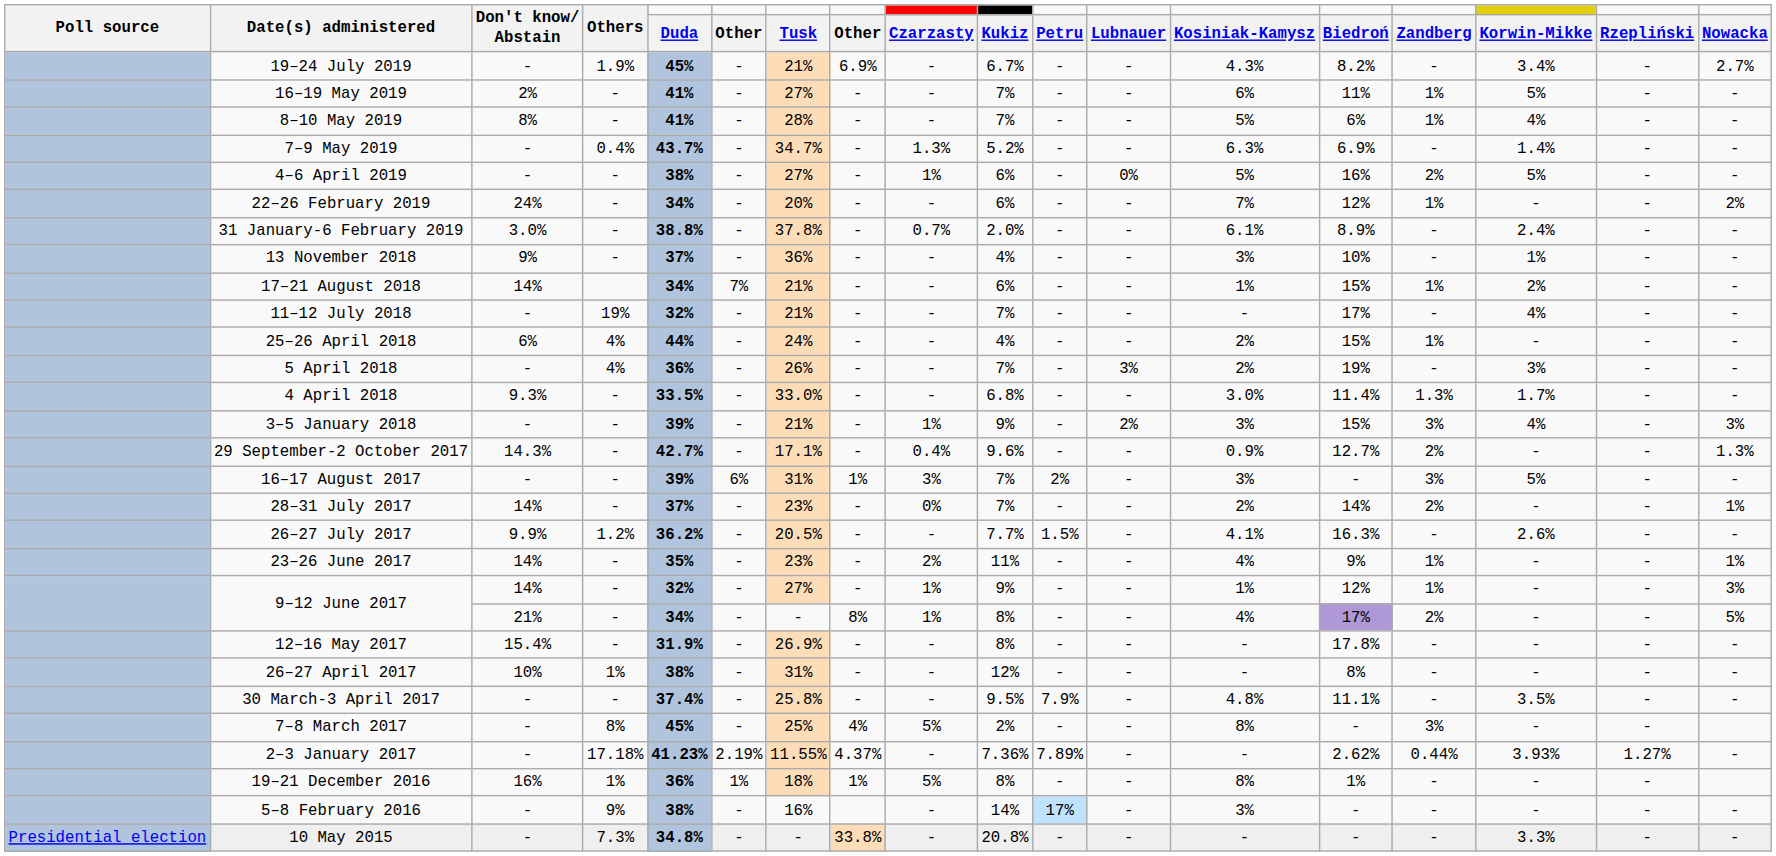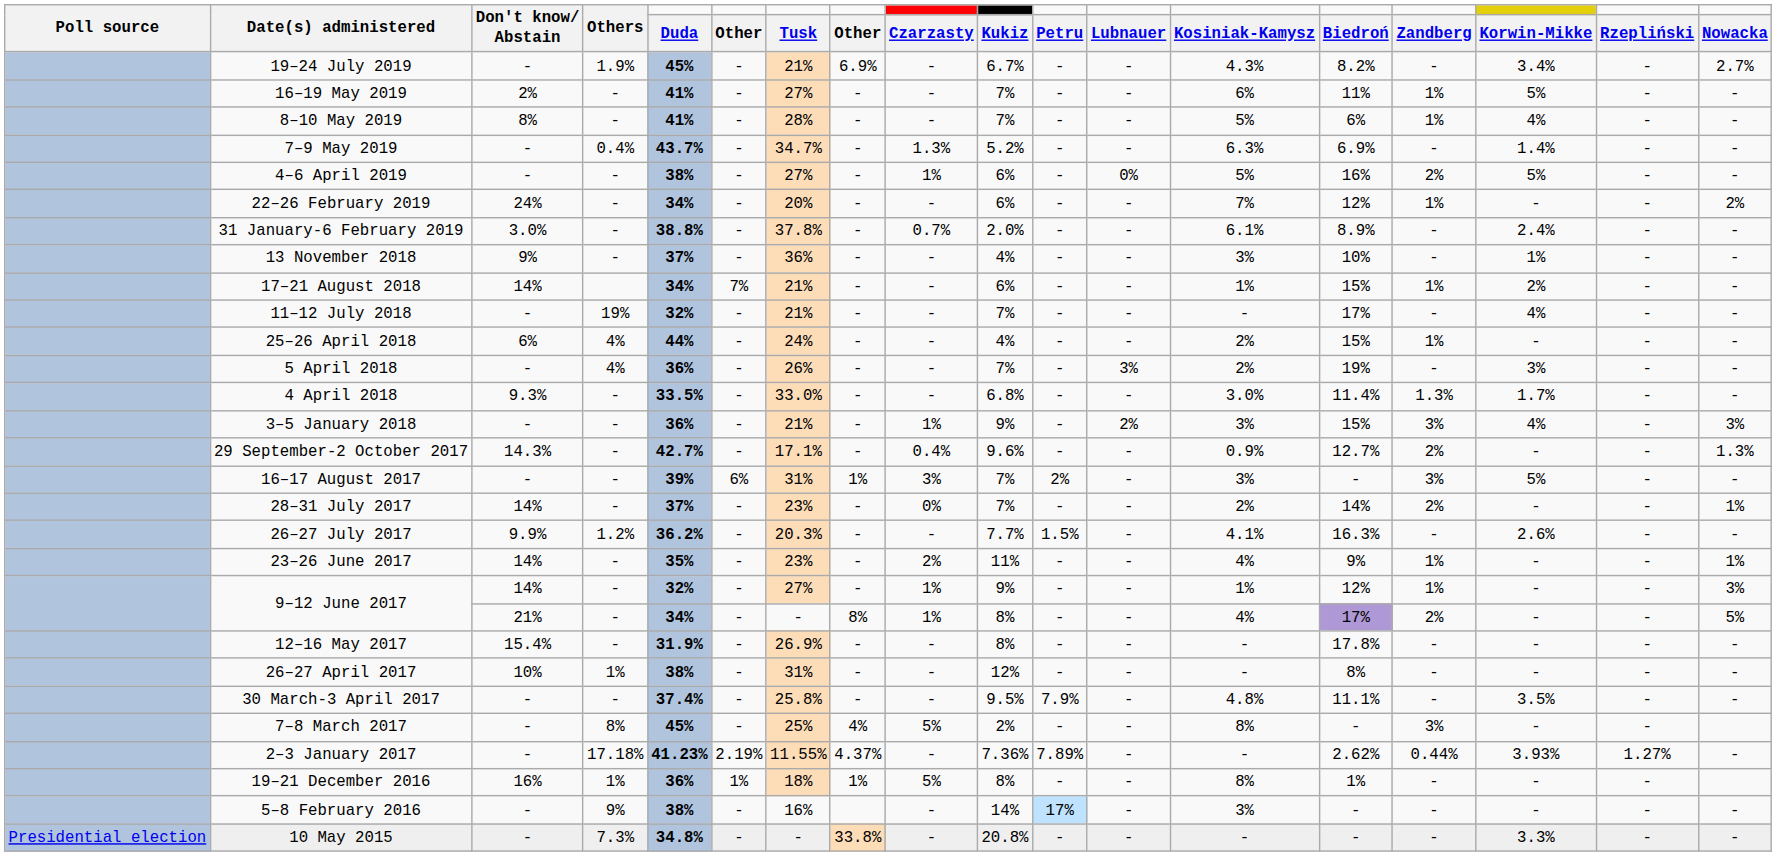(679, 424) 39% -> (679, 424) 36%
(798, 534) 20.5% -> (798, 534) 20.3%
